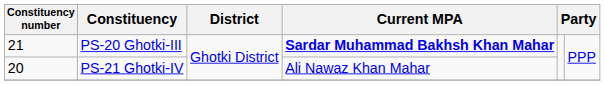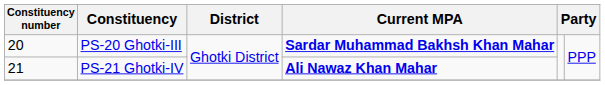(16, 45) 21 -> (16, 45) 20
(16, 68) 20 -> (16, 68) 21
(358, 68) normal -> (361, 68) bold
